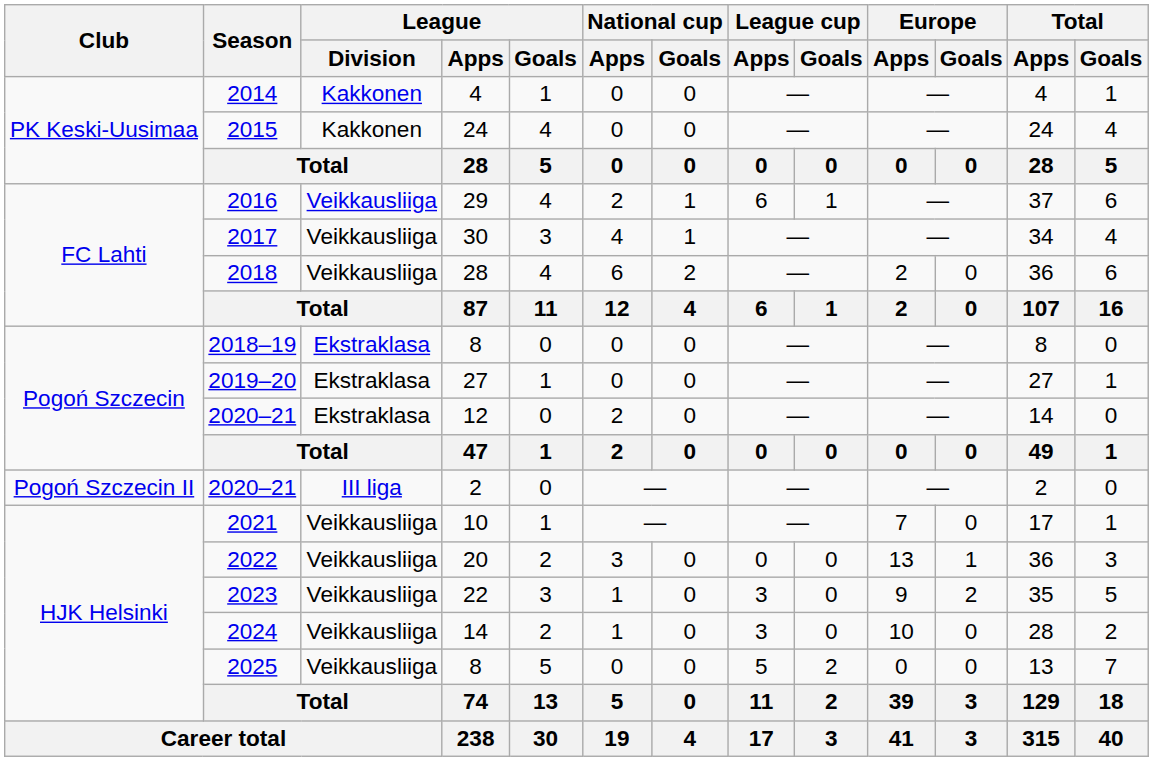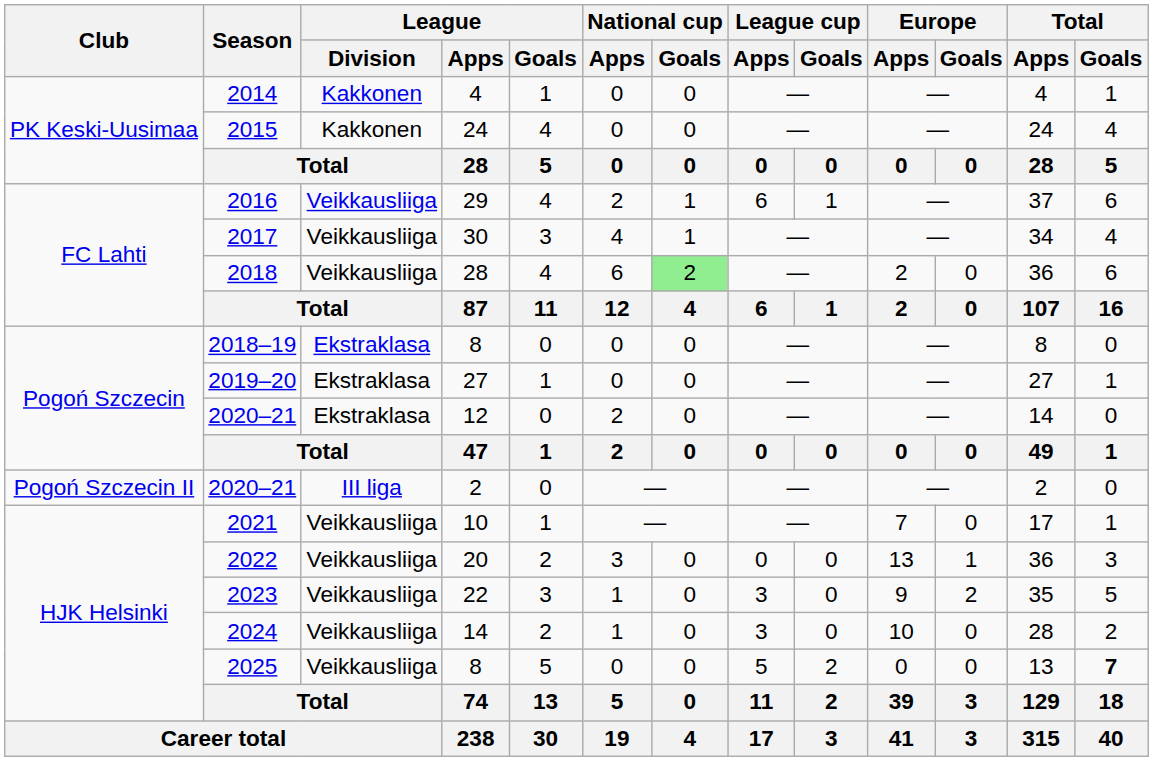(690, 272) no background -> (690, 272) lightgreen background
(1111, 666) normal -> (1111, 666) bold
